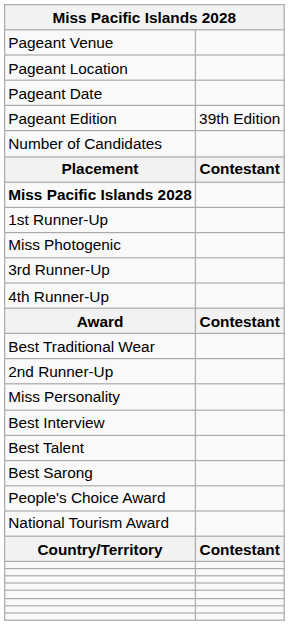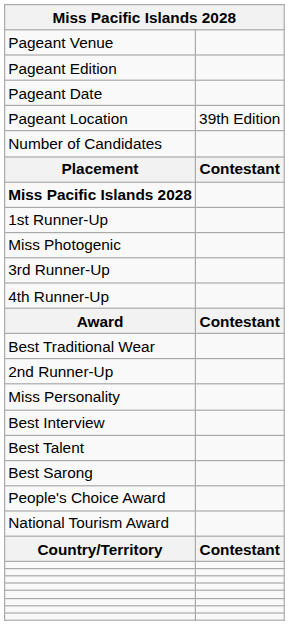(68, 68) Pageant Location -> (62, 68) Pageant Edition
(62, 118) Pageant Edition -> (68, 118) Pageant Location
